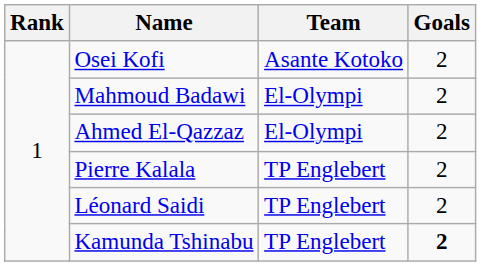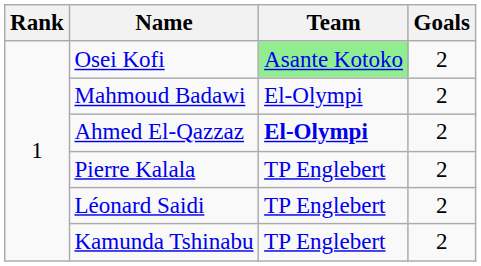(334, 59) no background -> (334, 59) lightgreen background
(313, 132) normal -> (316, 132) bold
(442, 242) bold -> (442, 242) normal
